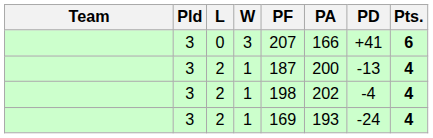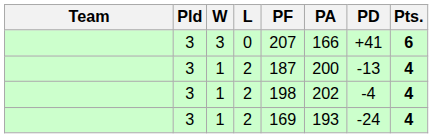columns swapped: (248, 17) <-> (220, 17)
